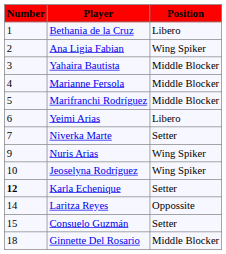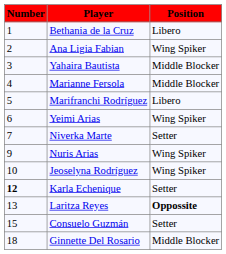(186, 100) Middle Blocker -> (166, 100) Libero
(166, 118) Libero -> (179, 118) Wing Spiker
(12, 205) 14 -> (12, 205) 13
(173, 205) normal -> (175, 205) bold
